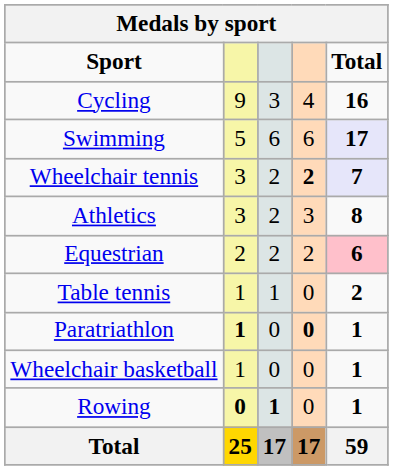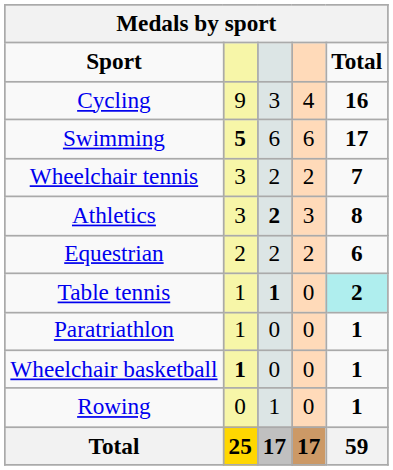(240, 138) normal -> (240, 138) bold
(357, 138) lavender background -> (357, 138) no background
(309, 176) bold -> (309, 176) normal
(357, 176) lavender background -> (357, 176) no background
(274, 215) normal -> (274, 215) bold
(357, 253) pink background -> (357, 253) no background
(274, 291) normal -> (274, 291) bold
(357, 291) no background -> (357, 291) paleturquoise background
(240, 330) bold -> (240, 330) normal
(309, 330) bold -> (309, 330) normal
(240, 368) normal -> (240, 368) bold
(240, 406) bold -> (240, 406) normal
(274, 406) bold -> (274, 406) normal
